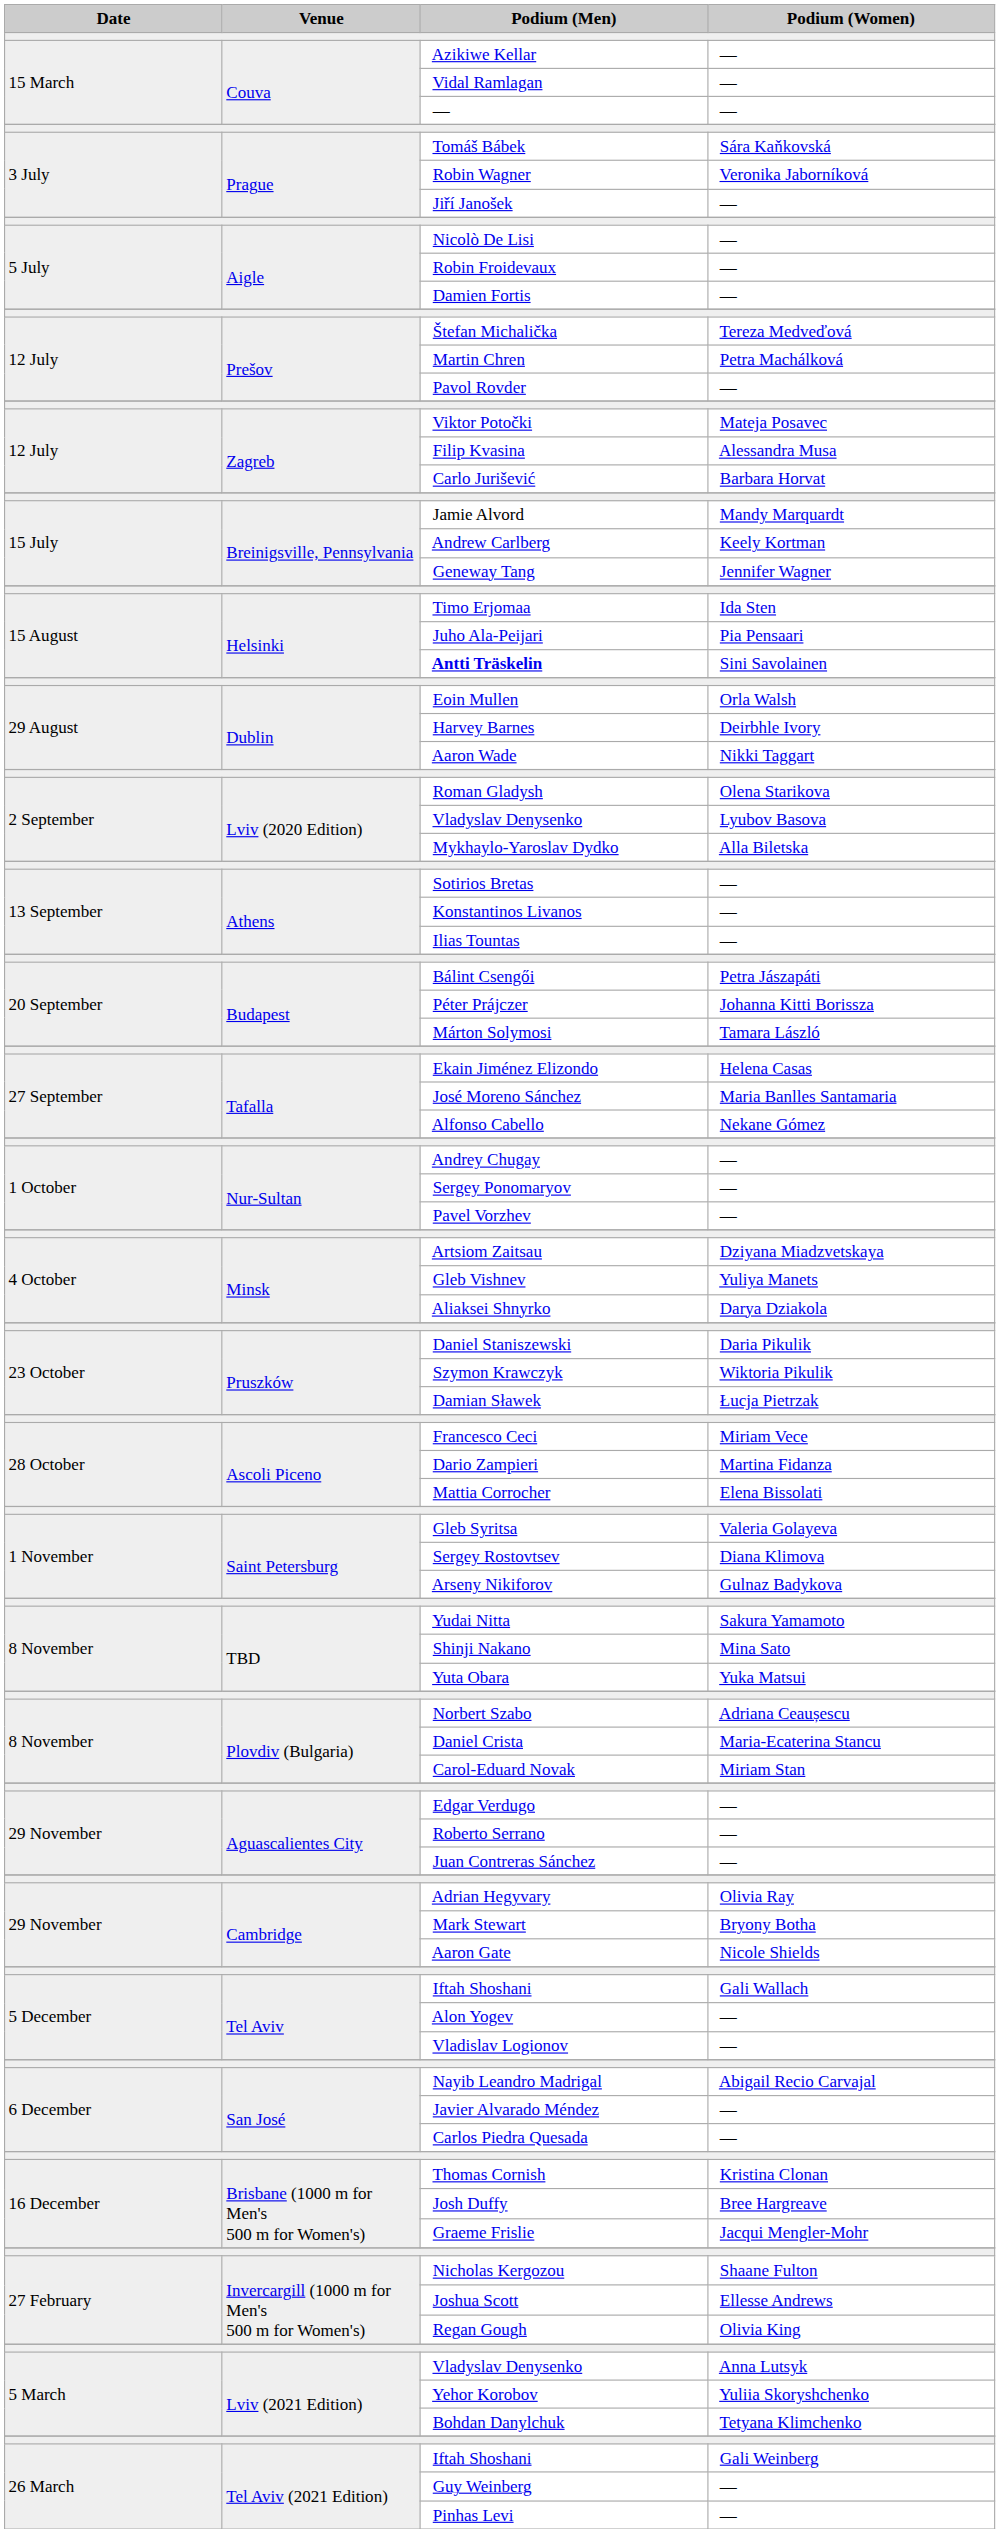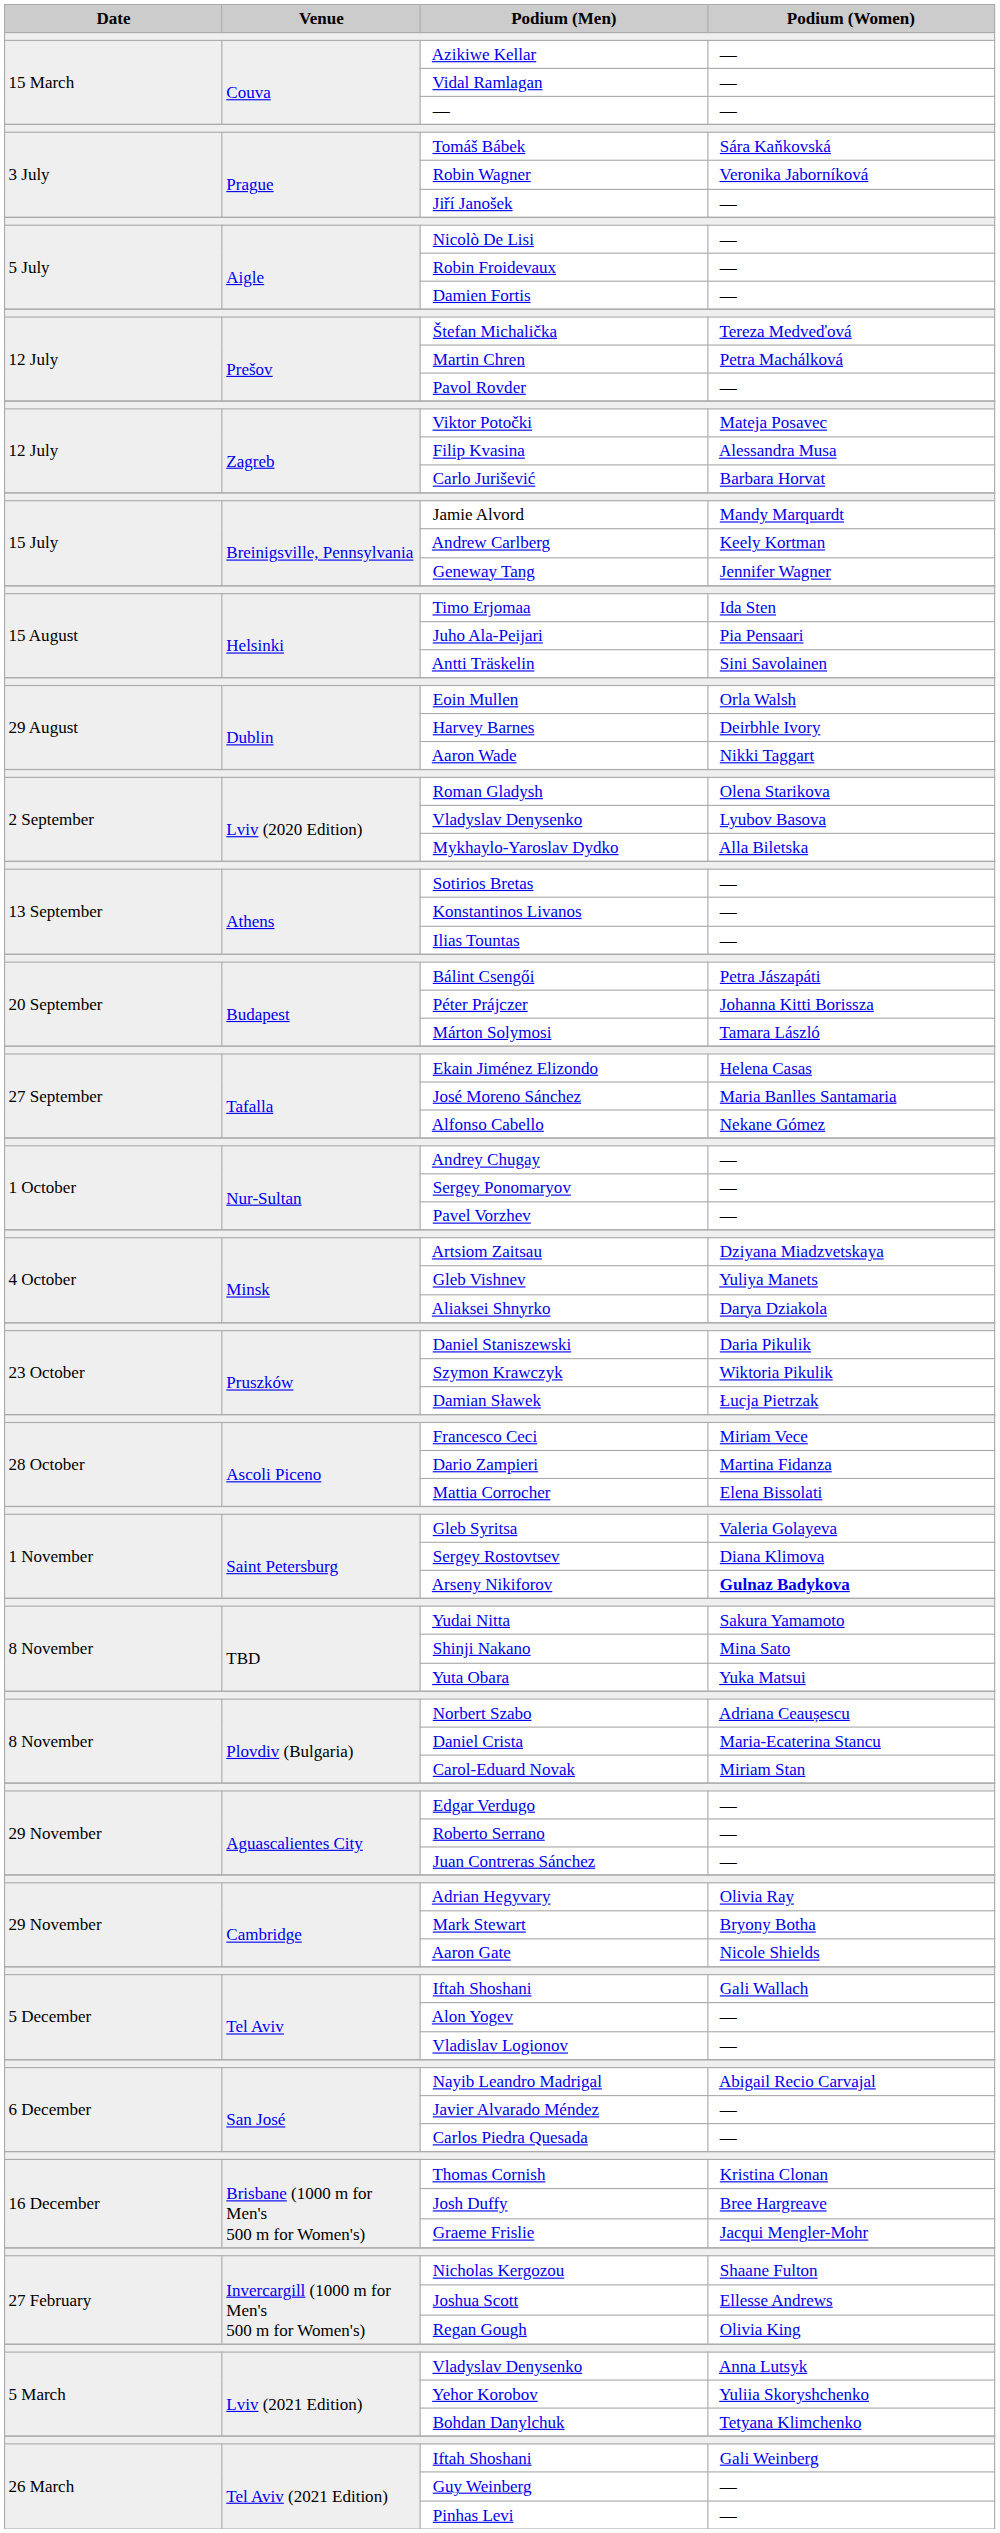(483, 663) bold -> (479, 663) normal
(777, 1584) normal -> (781, 1584) bold
